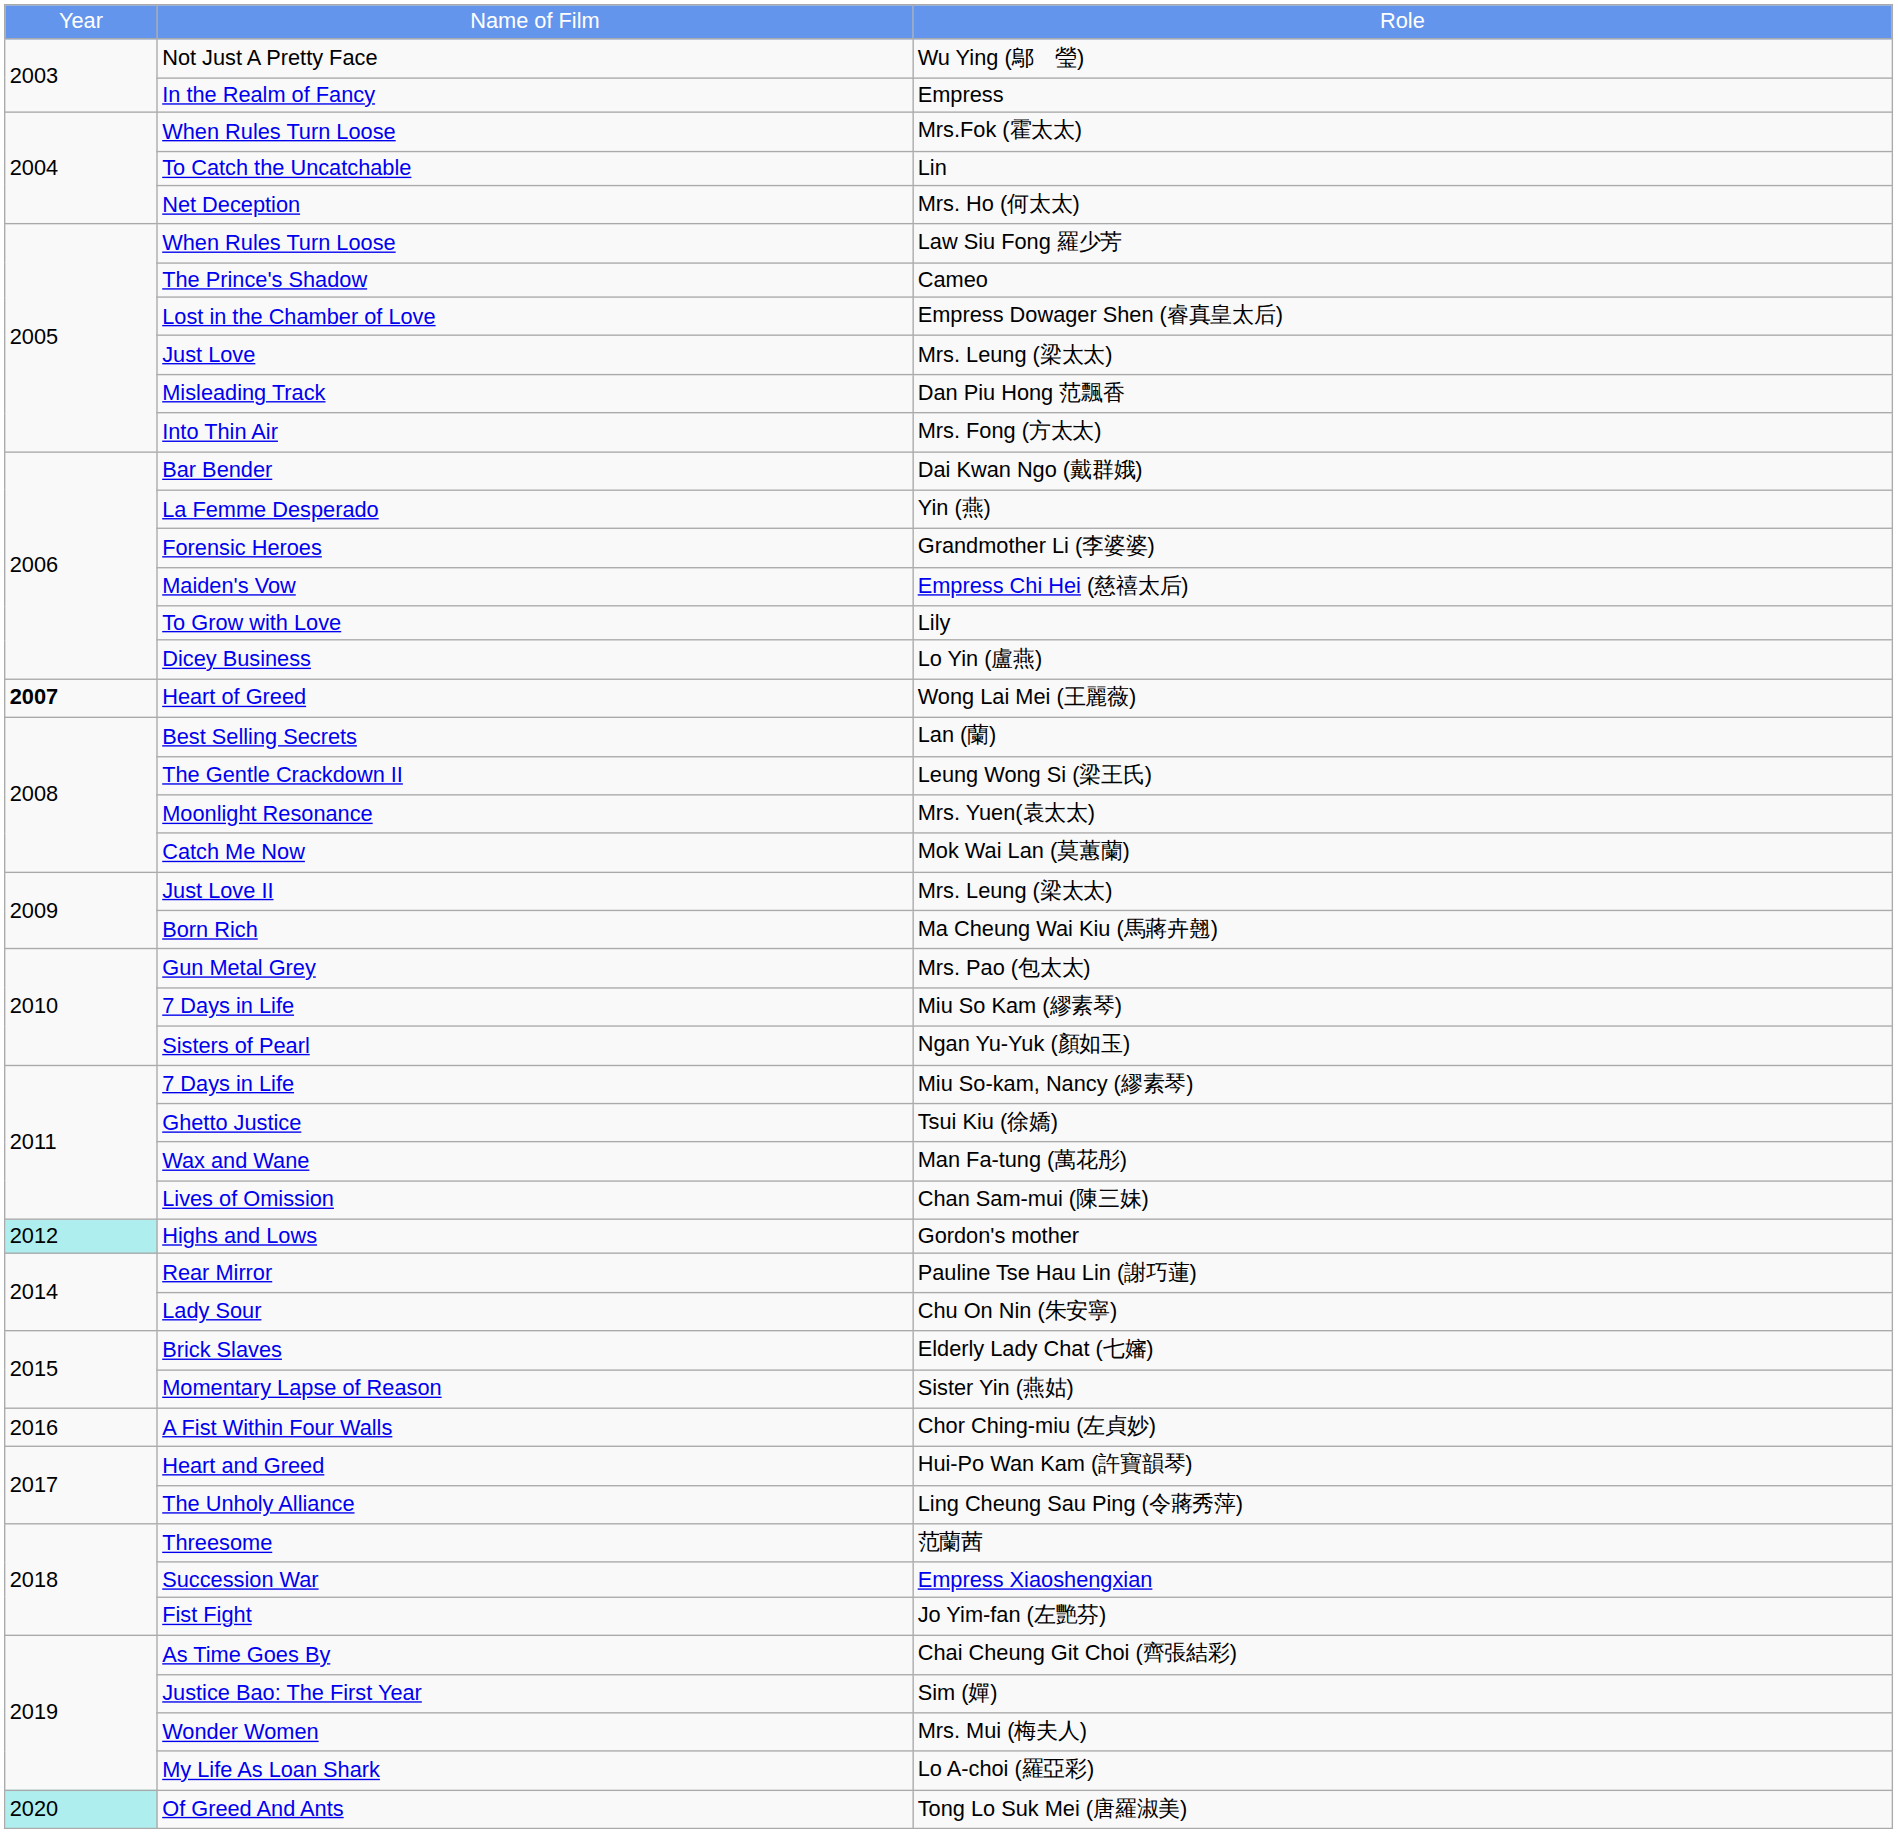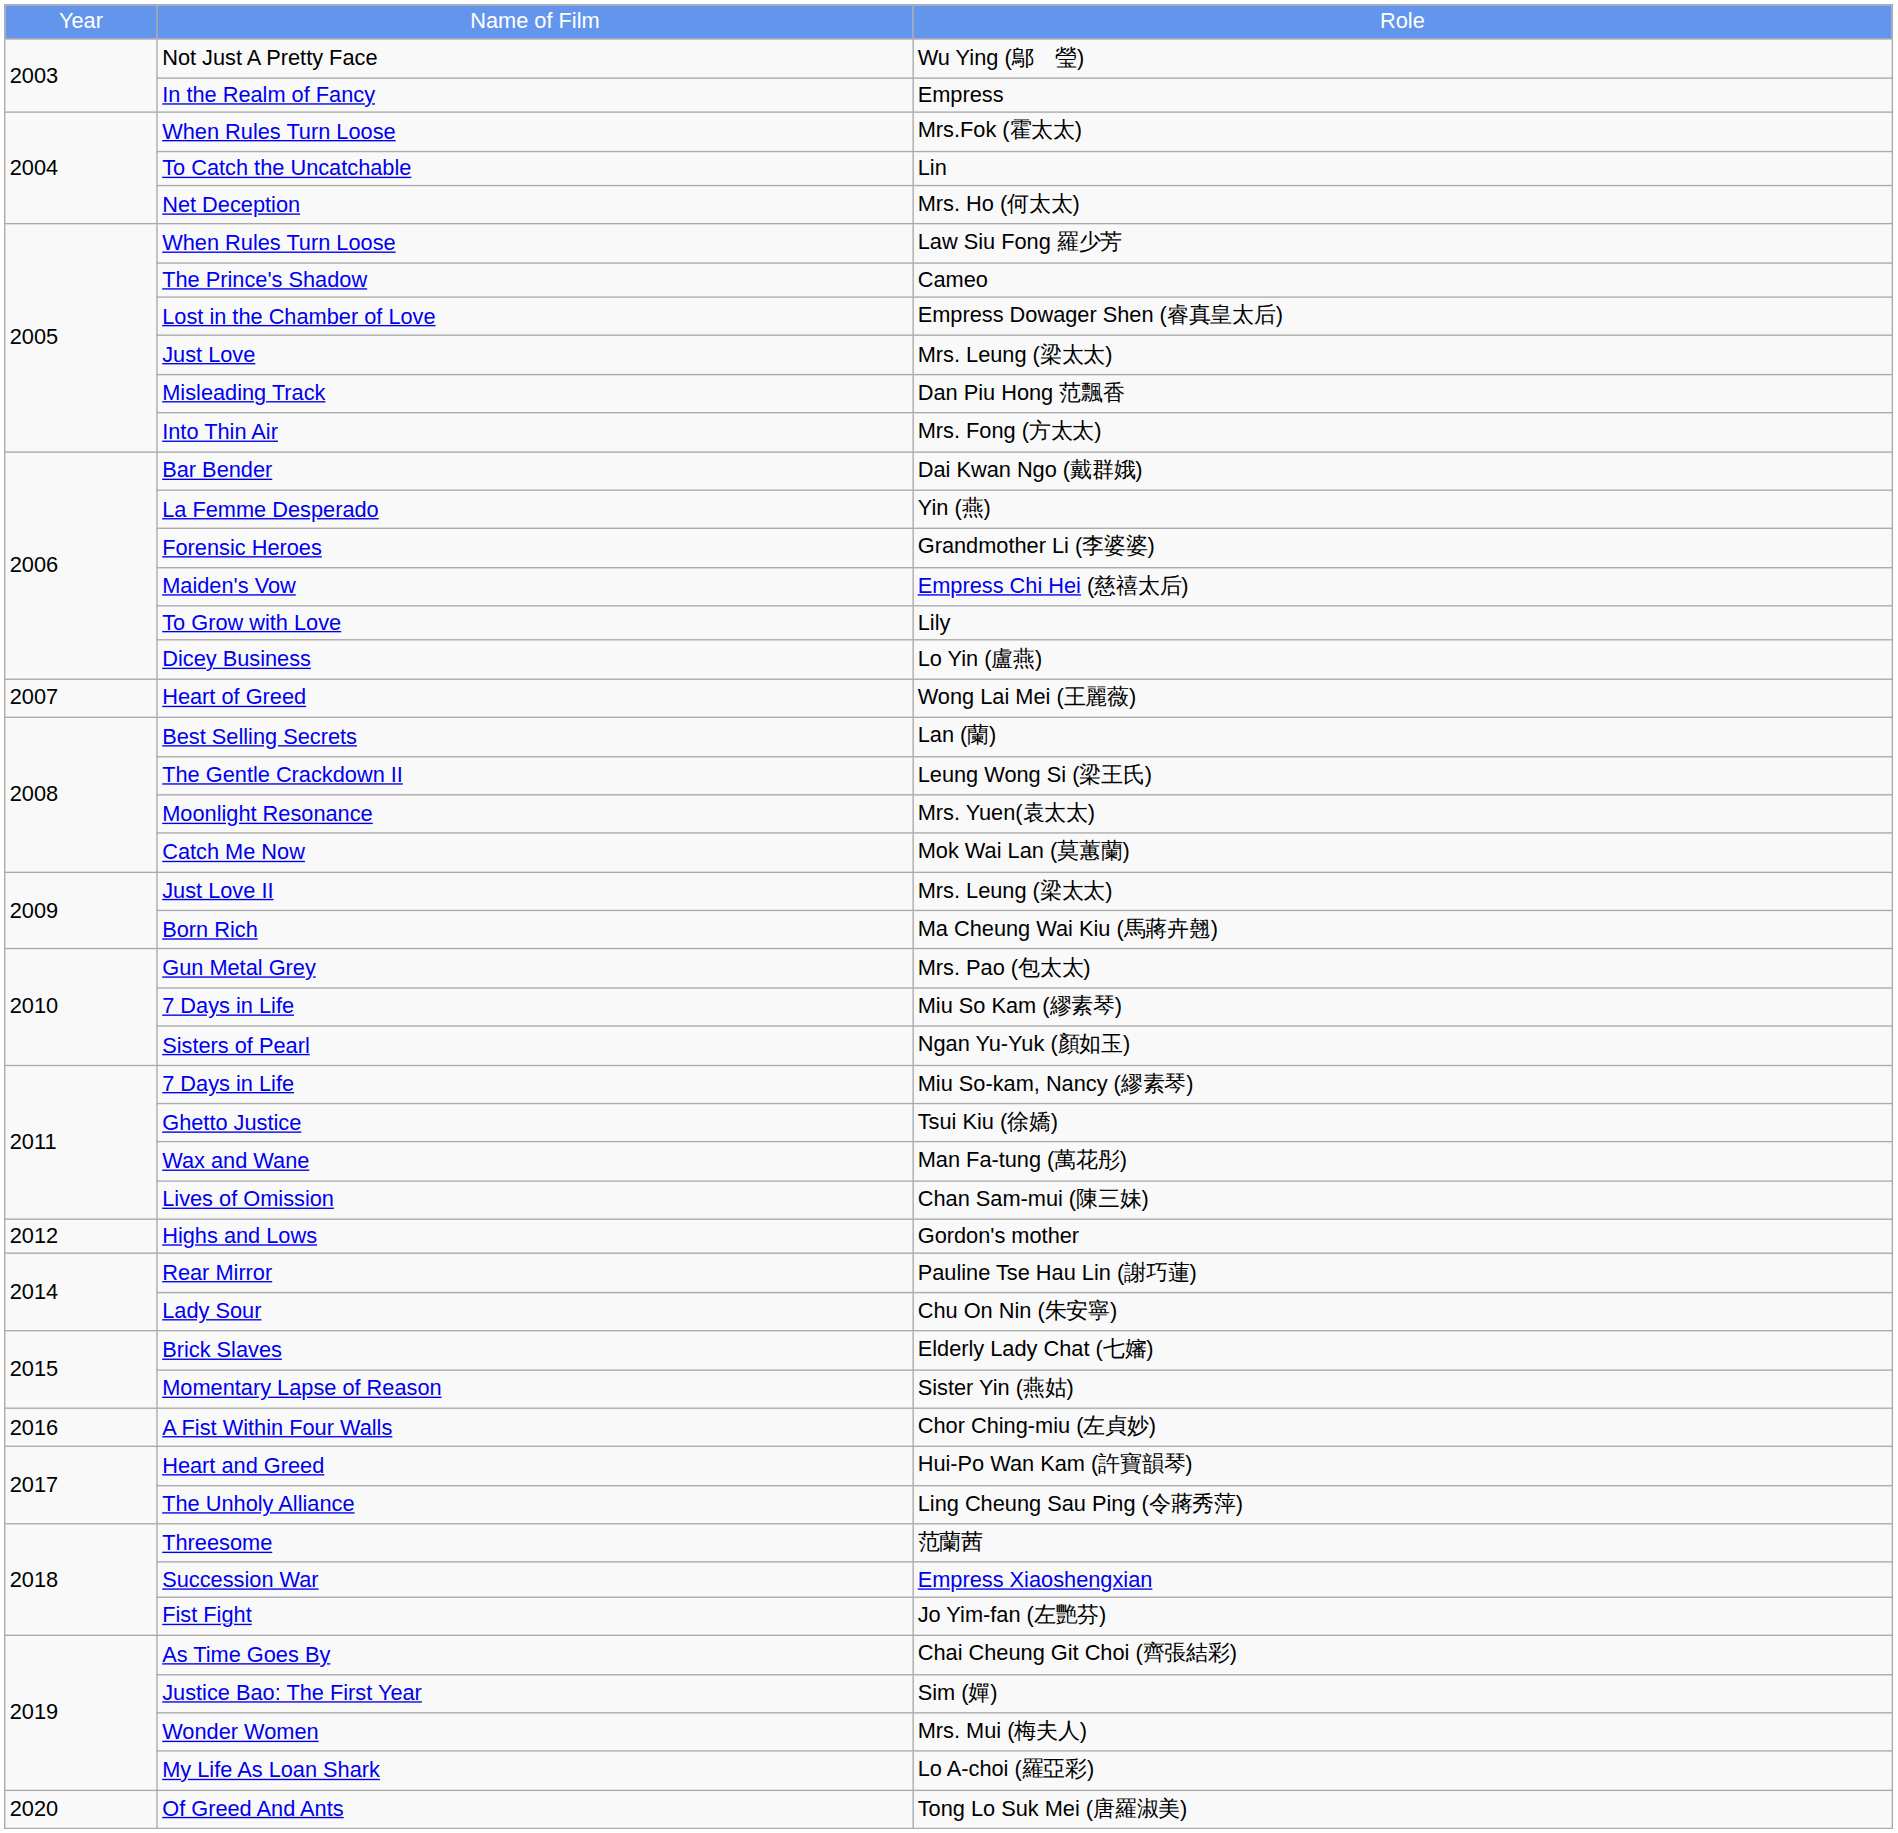(34, 698) bold -> (34, 698) normal
(34, 1236) paleturquoise background -> (34, 1236) no background
(34, 1808) paleturquoise background -> (34, 1808) no background
